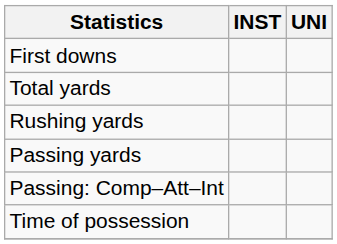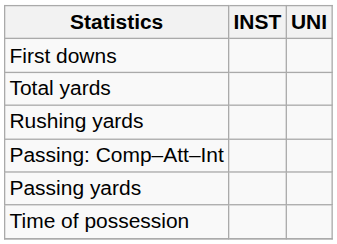rows swapped: (75, 155) <-> (117, 188)
